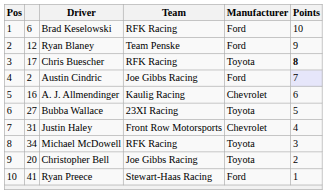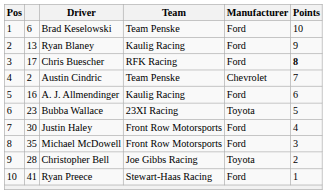(151, 28) RFK Racing -> (153, 28) Team Penske
(32, 45) 12 -> (32, 45) 13
(153, 45) Team Penske -> (155, 45) Kaulig Racing
(241, 61) Toyota -> (236, 61) Ford
(162, 78) Joe Gibbs Racing -> (153, 78) Team Penske
(236, 78) Ford -> (247, 78) Chevrolet
(295, 78) lavender background -> (295, 78) no background
(247, 94) Chevrolet -> (236, 94) Ford
(32, 110) 27 -> (32, 110) 23
(32, 127) 31 -> (32, 127) 30
(247, 127) Chevrolet -> (236, 127) Ford
(32, 143) 34 -> (32, 143) 35
(151, 143) RFK Racing -> (174, 143) Front Row Motorsports
(241, 143) Toyota -> (236, 143) Ford
(32, 160) 20 -> (32, 160) 28
